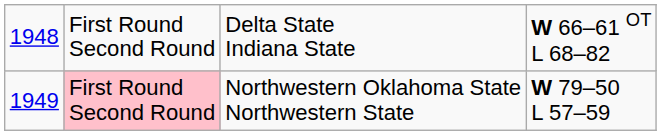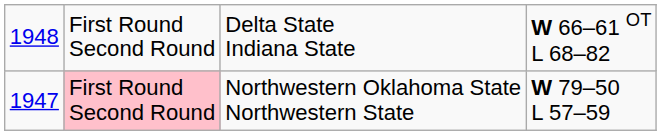(34, 100) 1949 -> (34, 100) 1947
